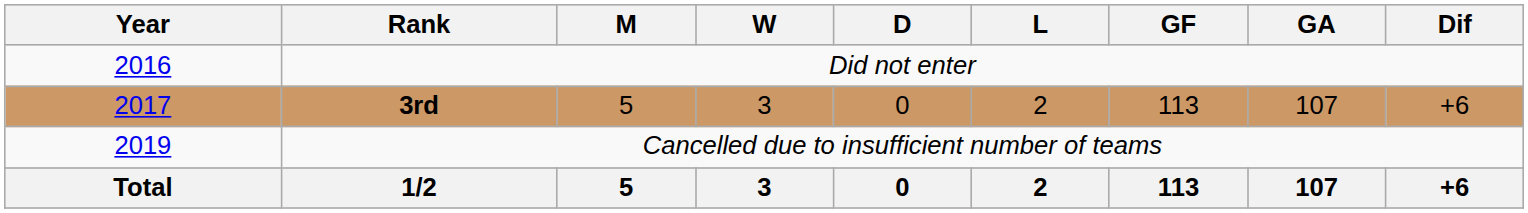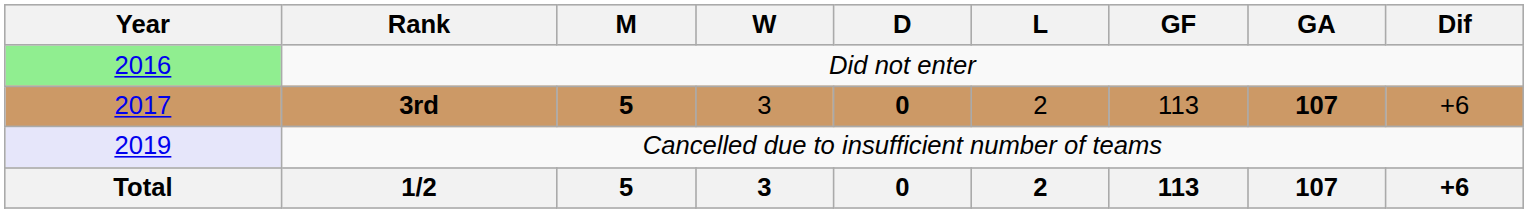(143, 65) no background -> (143, 65) lightgreen background
(626, 106) normal -> (626, 106) bold
(902, 106) normal -> (902, 106) bold
(1317, 106) normal -> (1317, 106) bold
(143, 146) no background -> (143, 146) lavender background
